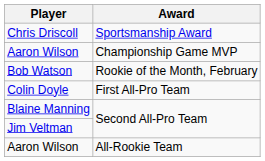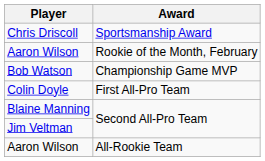(166, 52) Championship Game MVP -> (176, 52) Rookie of the Month, February
(176, 71) Rookie of the Month, February -> (166, 71) Championship Game MVP
